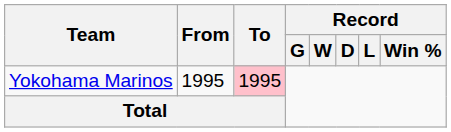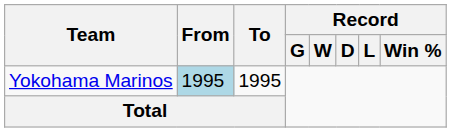(203, 80) no background -> (203, 80) lightblue background
(260, 80) pink background -> (260, 80) no background
